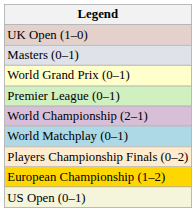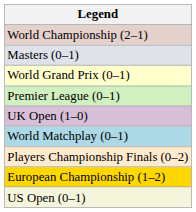(48, 34) UK Open (1–0) -> (78, 34) World Championship (2–1)
(78, 116) World Championship (2–1) -> (48, 116) UK Open (1–0)
